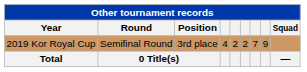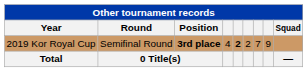(197, 44) normal -> (199, 44) bold
(235, 44) normal -> (238, 44) bold
